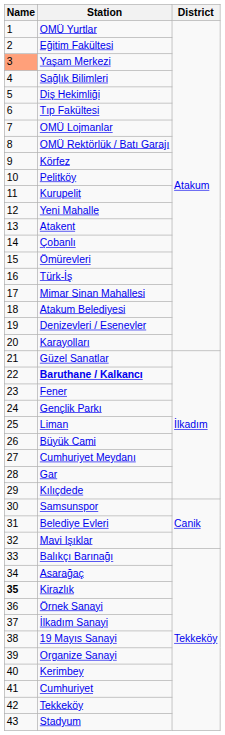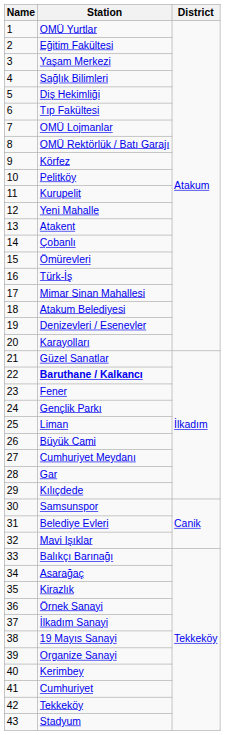(10, 62) lightsalmon background -> (10, 62) no background
(13, 590) bold -> (13, 590) normal
